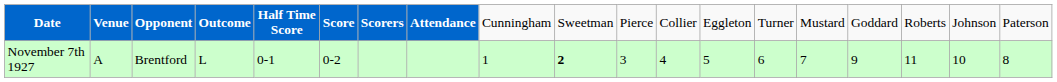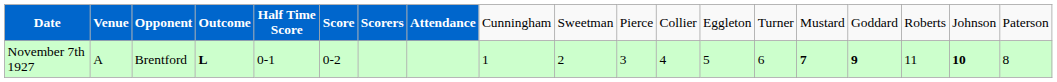(203, 59) normal -> (203, 59) bold
(561, 59) bold -> (561, 59) normal
(803, 59) normal -> (803, 59) bold
(854, 59) normal -> (854, 59) bold
(959, 59) normal -> (959, 59) bold
